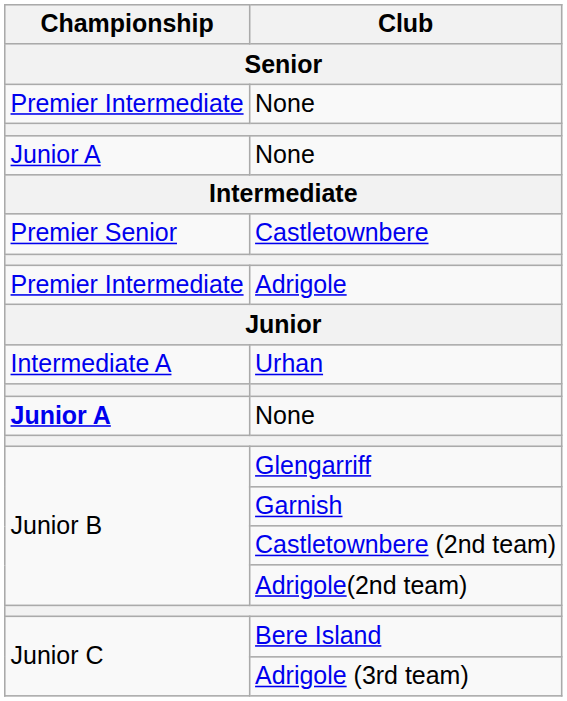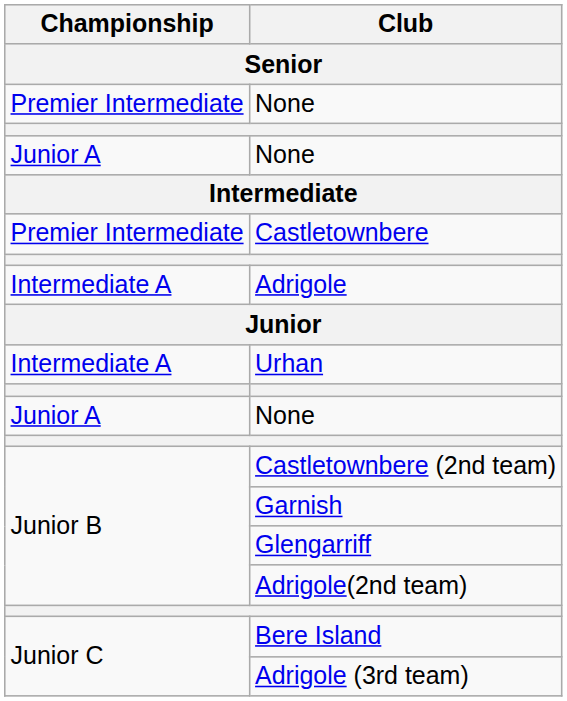(94, 233) Premier Senior -> (127, 233) Premier Intermediate
(127, 284) Premier Intermediate -> (91, 284) Intermediate A
(61, 415) bold -> (56, 415) normal
(313, 466) Glengarriff -> (406, 466) Castletownbere (2nd team)
(406, 545) Castletownbere (2nd team) -> (313, 545) Glengarriff
